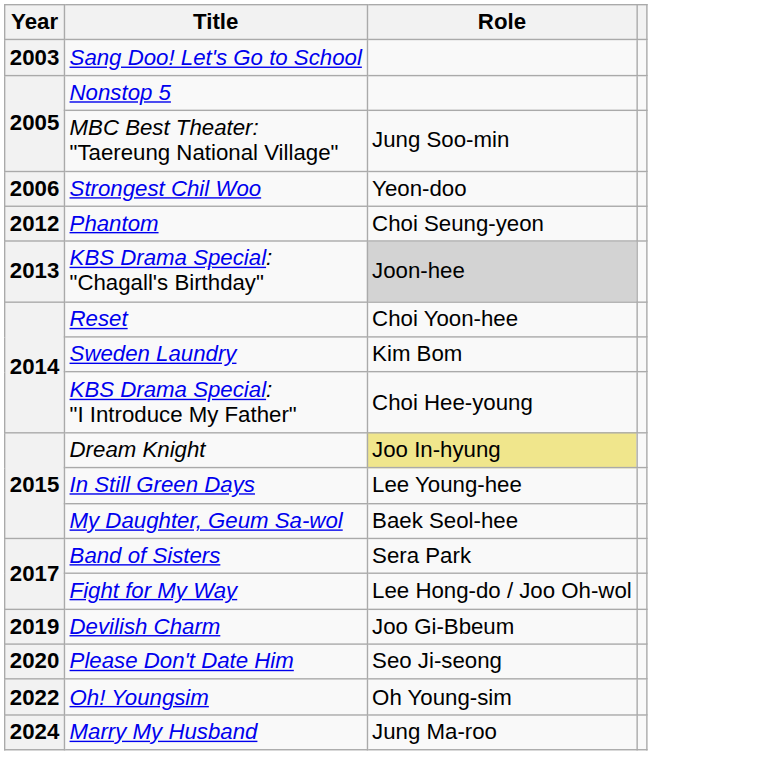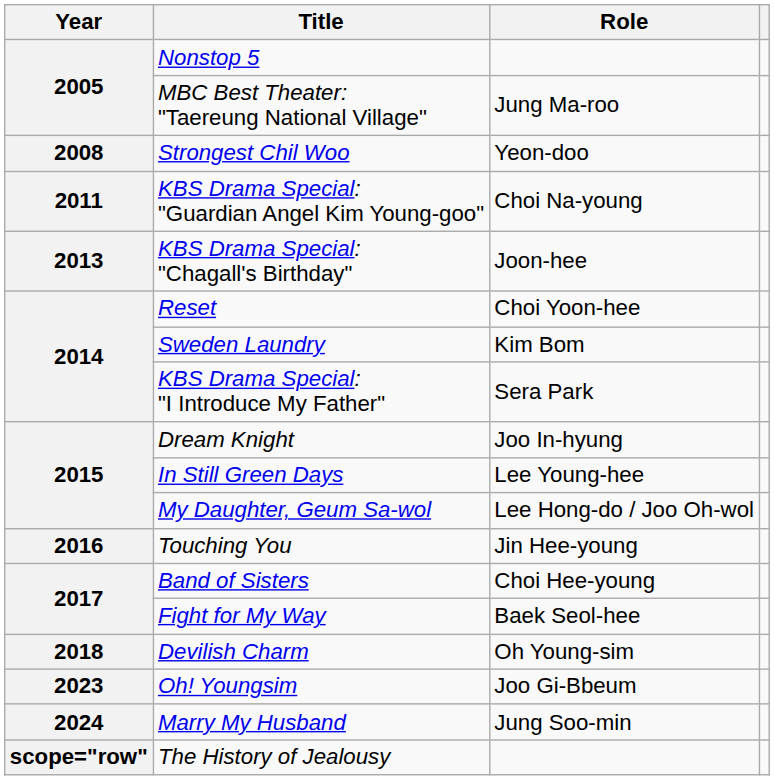- row: (216, 57)
(441, 140) Jung Soo-min -> (557, 105) Jung Ma-roo
(35, 188) 2006 -> (79, 152) 2008
+ row: (321, 200)
- row: (114, 223)
(418, 271) lightgrey background -> (541, 261) no background
(452, 402) Choi Hee-young -> (544, 391) Sera Park
(436, 449) khaki background -> (559, 439) no background
(445, 520) Baek Seol-hee -> (624, 510) Lee Hong-do / Joo Oh-wol
+ row: (225, 545)
(422, 555) Sera Park -> (575, 580) Choi Hee-young
(502, 590) Lee Hong-do / Joo Oh-wol -> (567, 616) Baek Seol-hee
(35, 626) 2019 -> (79, 651) 2018
(443, 626) Joo Gi-Bbeum -> (564, 651) Oh Young-sim
- row: (182, 661)
(35, 696) 2022 -> (79, 686) 2023
(442, 696) Oh Young-sim -> (565, 686) Joo Gi-Bbeum
(435, 732) Jung Ma-roo -> (563, 721) Jung Soo-min
+ row: (274, 757)
